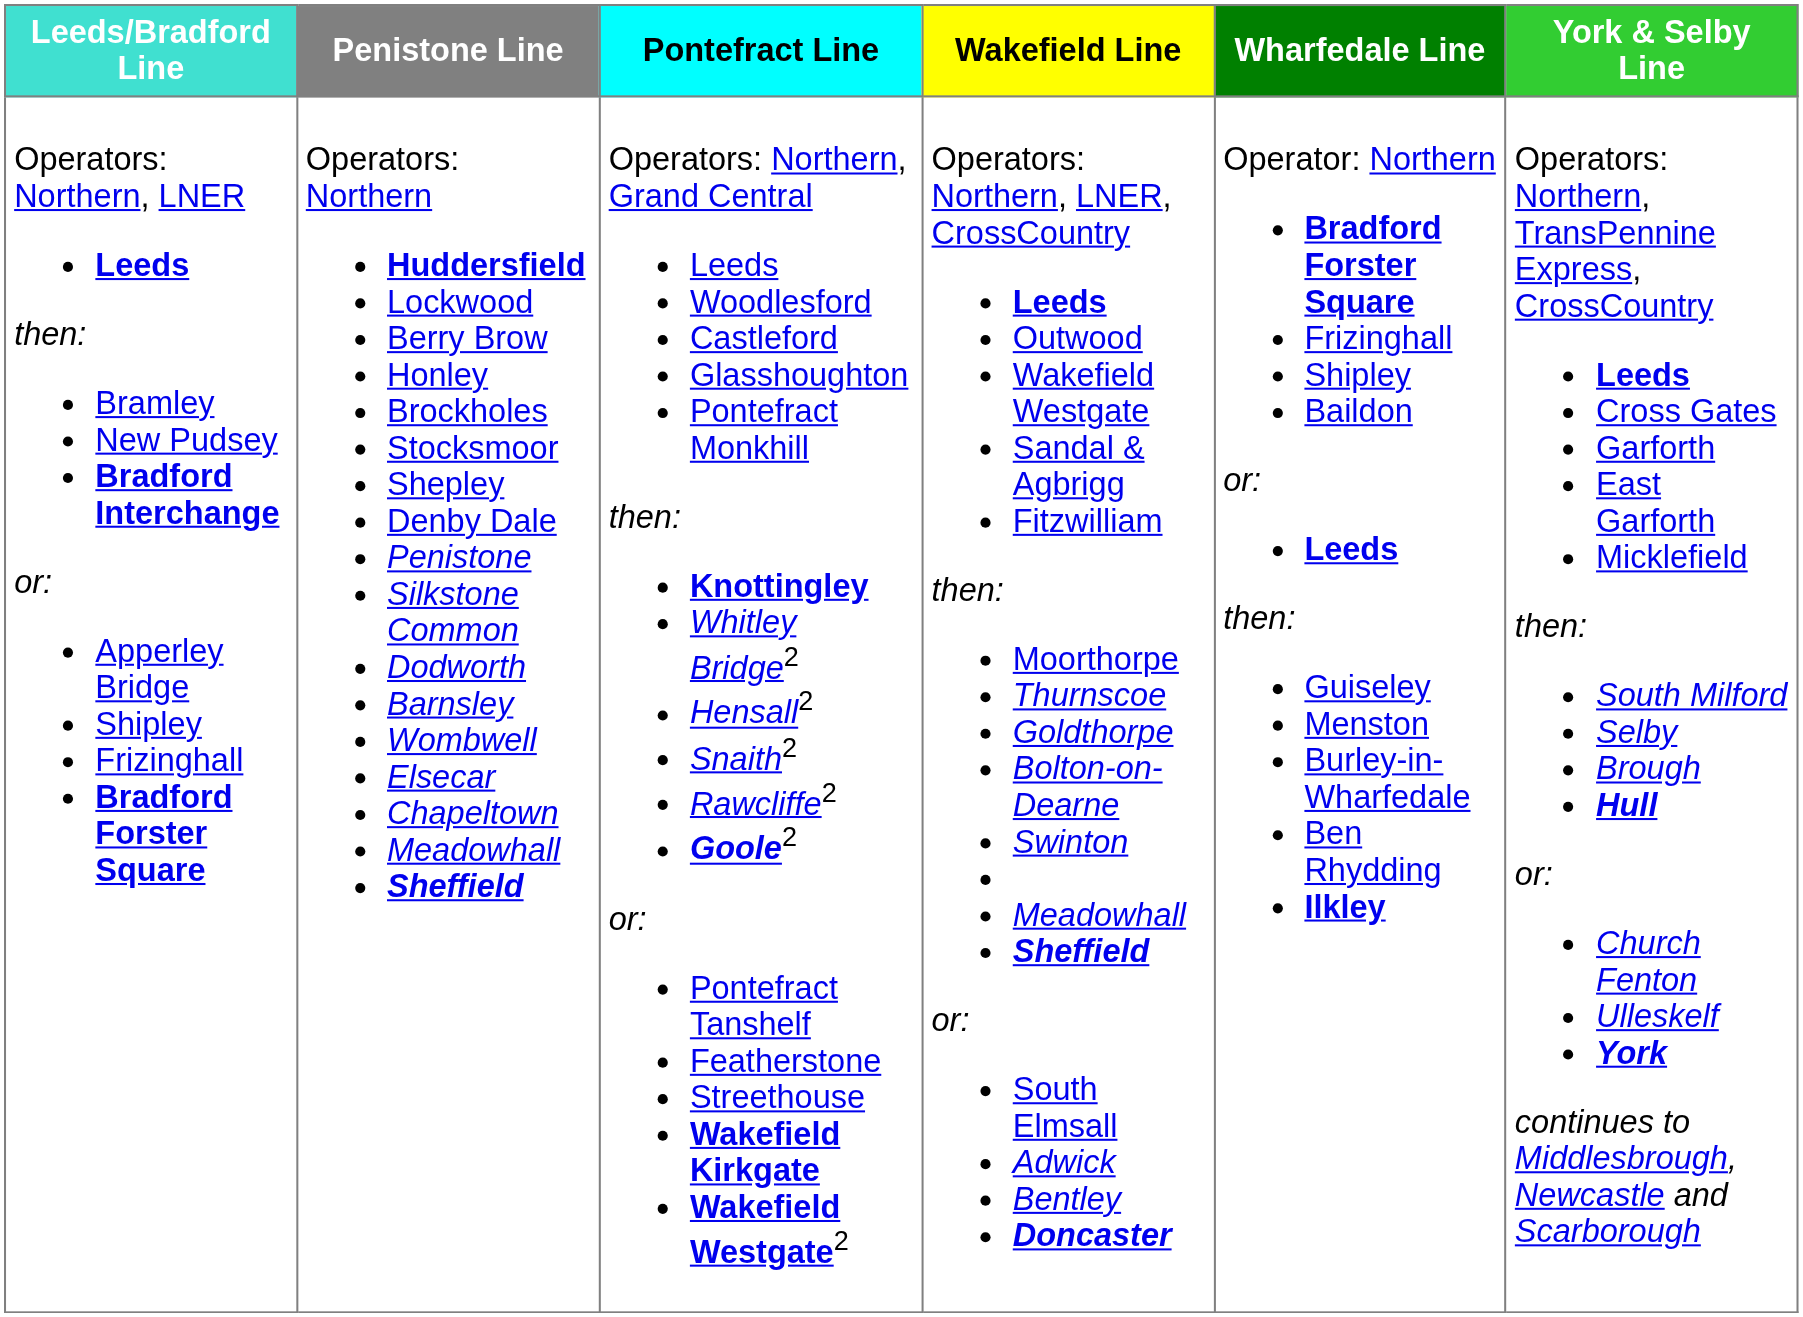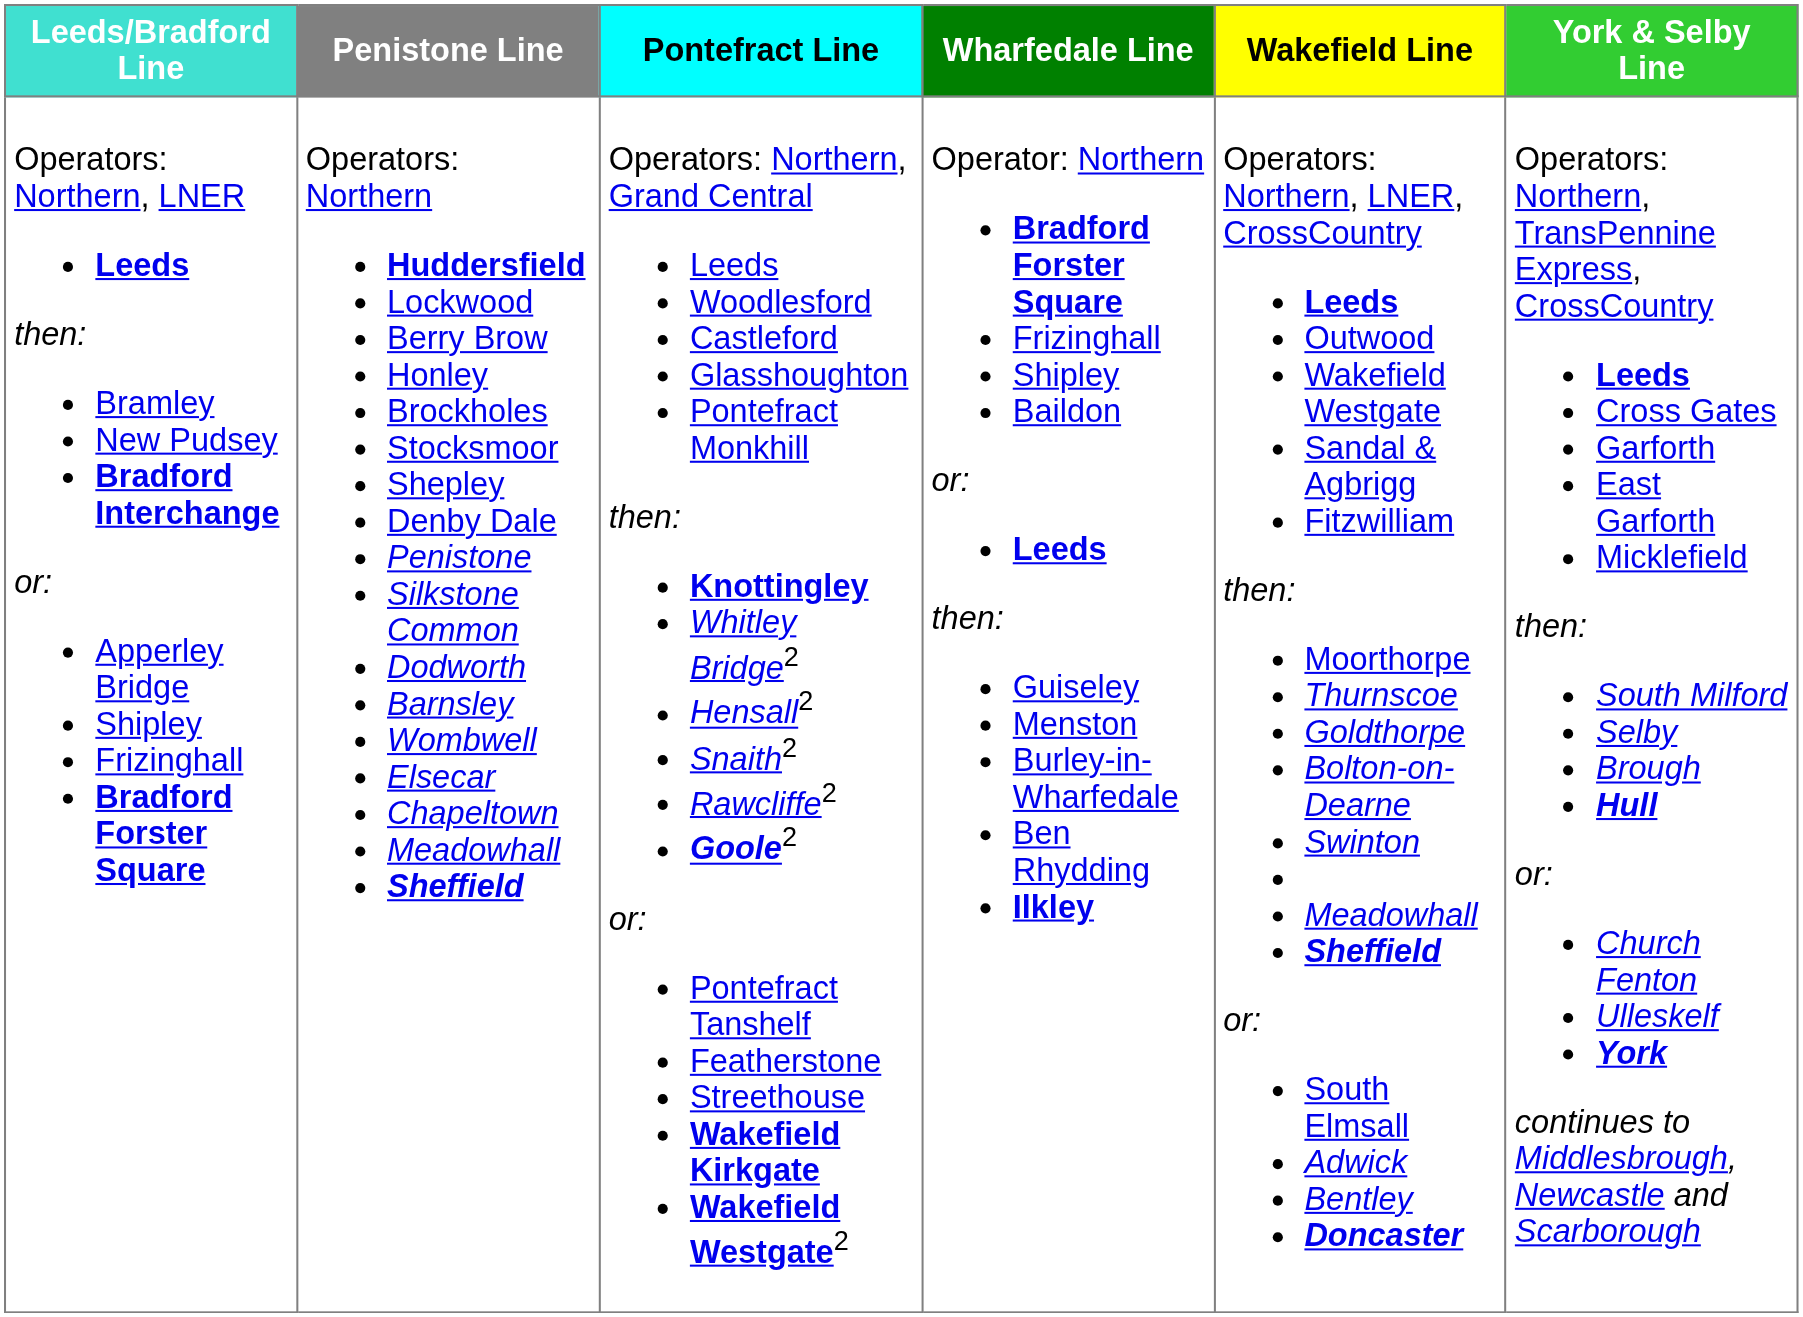columns swapped: (1068, 50) <-> (1360, 50)
